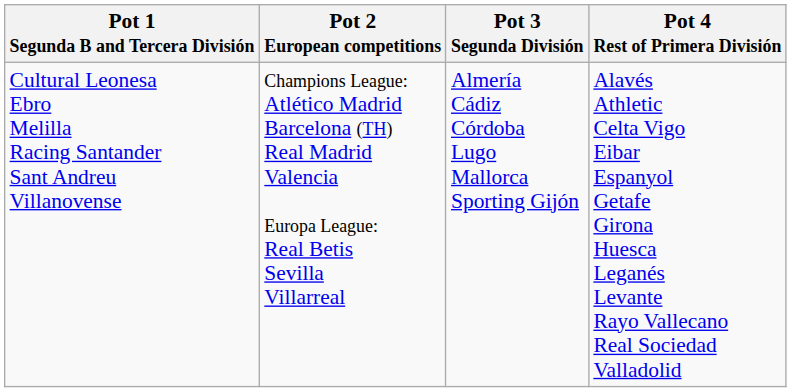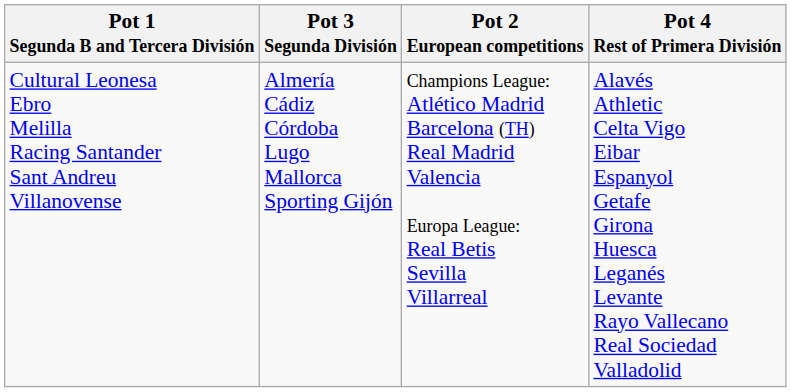columns swapped: (353, 33) <-> (517, 33)
